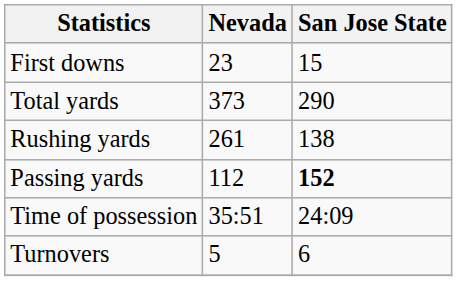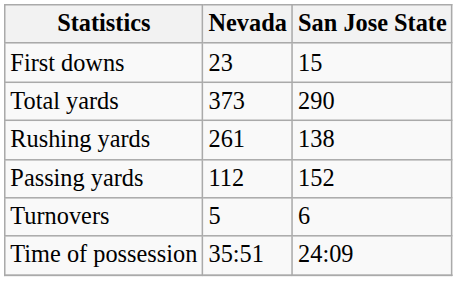(316, 178) bold -> (316, 178) normal
rows swapped: (60, 255) <-> (104, 216)
